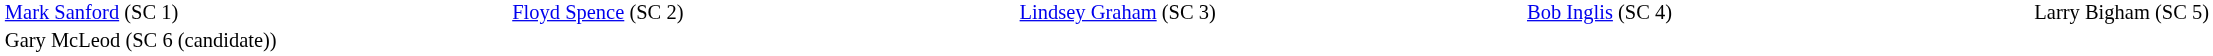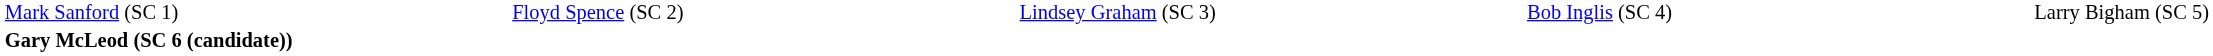(141, 40) normal -> (149, 40) bold
